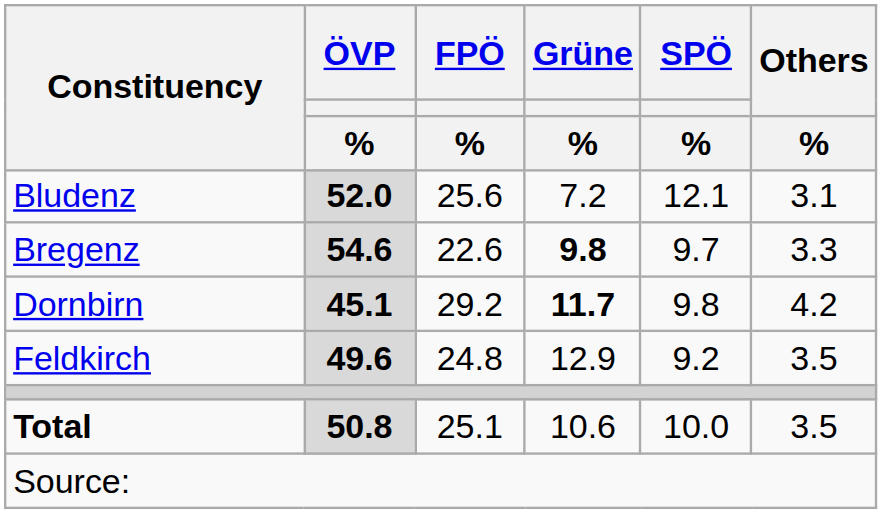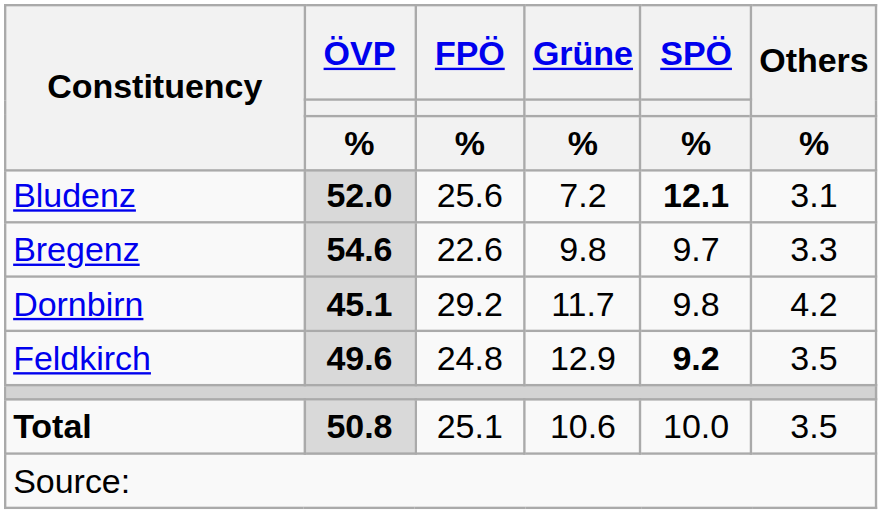(696, 196) normal -> (696, 196) bold
(583, 250) bold -> (583, 250) normal
(583, 304) bold -> (583, 304) normal
(696, 358) normal -> (696, 358) bold
